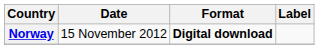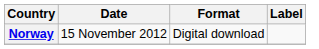(223, 34) bold -> (219, 34) normal
